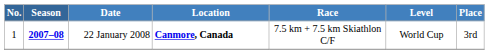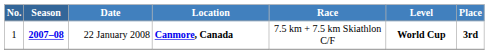(421, 35) normal -> (421, 35) bold
(470, 35) normal -> (470, 35) bold
